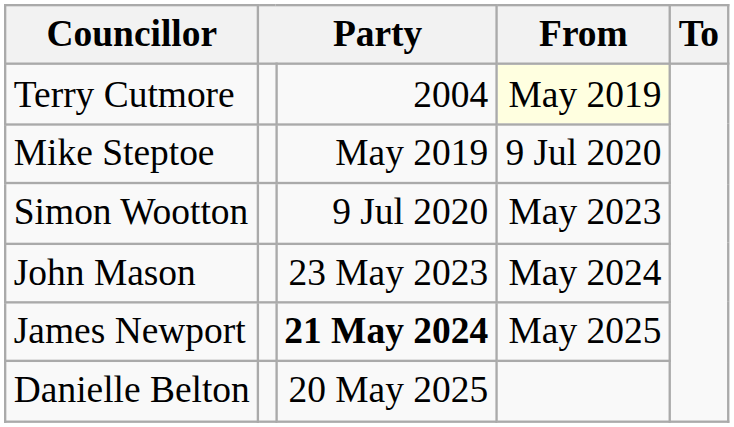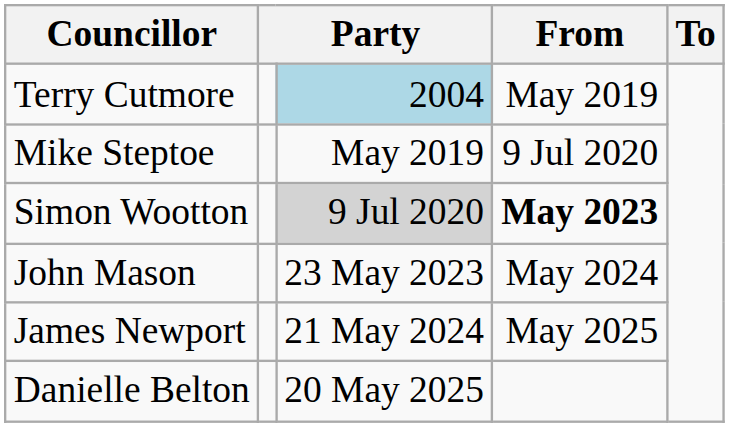(451, 93) no background -> (447, 93) lightblue background
(585, 93) lightyellow background -> (582, 93) no background
(410, 212) no background -> (406, 212) lightgrey background
(585, 212) normal -> (580, 212) bold
(386, 331) bold -> (384, 331) normal
